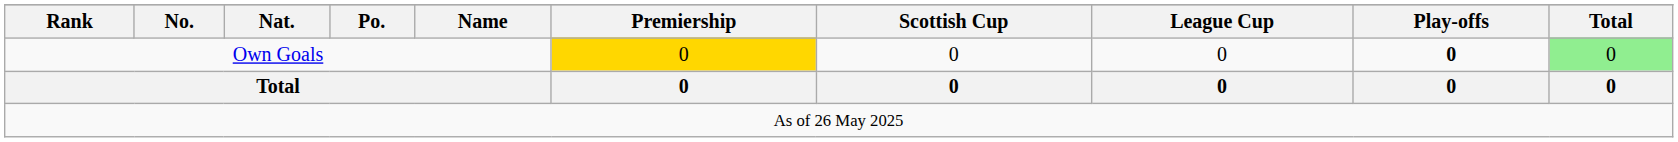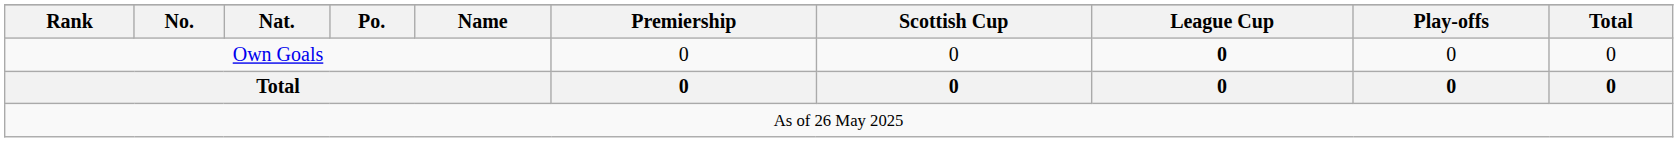(684, 54) gold background -> (684, 54) no background
(1222, 54) normal -> (1222, 54) bold
(1451, 54) bold -> (1451, 54) normal
(1611, 54) lightgreen background -> (1611, 54) no background
